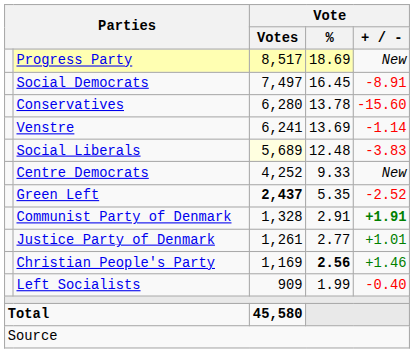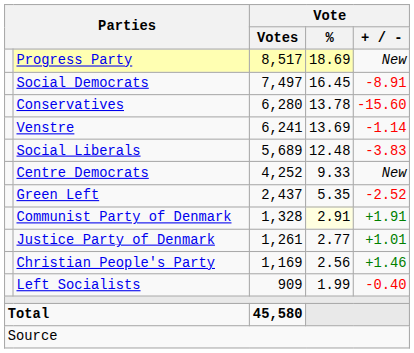(282, 151) lightyellow background -> (282, 151) no background
(282, 195) bold -> (282, 195) normal
(334, 218) no background -> (334, 218) lightyellow background
(386, 218) bold -> (386, 218) normal
(334, 263) bold -> (334, 263) normal
